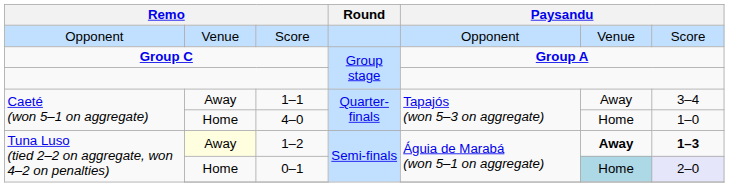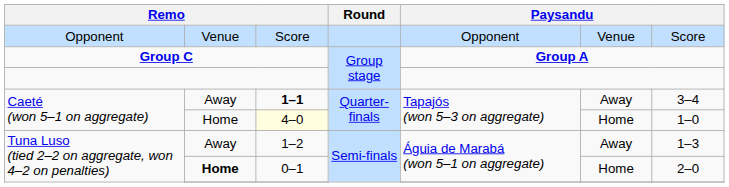(292, 99) normal -> (292, 99) bold
(292, 120) no background -> (292, 120) lightyellow background
(220, 143) lightyellow background -> (220, 143) no background
(616, 143) bold -> (616, 143) normal
(688, 143) bold -> (688, 143) normal
(220, 169) normal -> (220, 169) bold
(616, 169) lightblue background -> (616, 169) no background
(688, 169) lavender background -> (688, 169) no background
